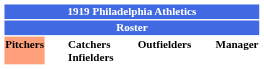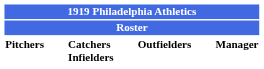(25, 44) lightsalmon background -> (25, 44) no background
